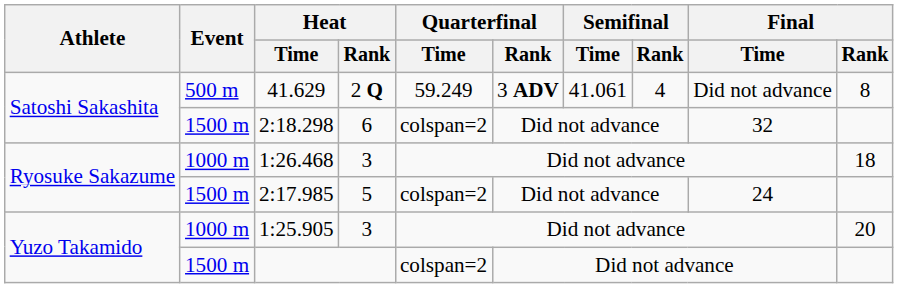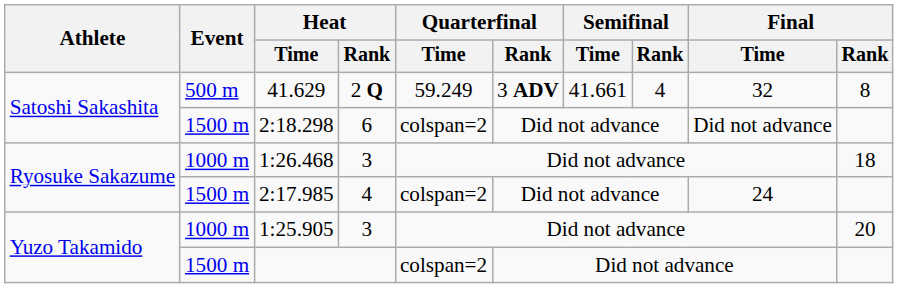(598, 90) 41.061 -> (598, 90) 41.661
(762, 90) Did not advance -> (762, 90) 32
(762, 125) 32 -> (762, 125) Did not advance
(367, 195) 5 -> (367, 195) 4
